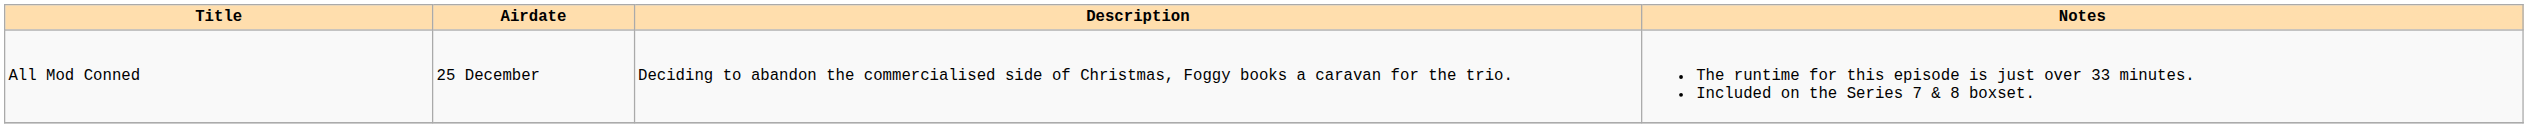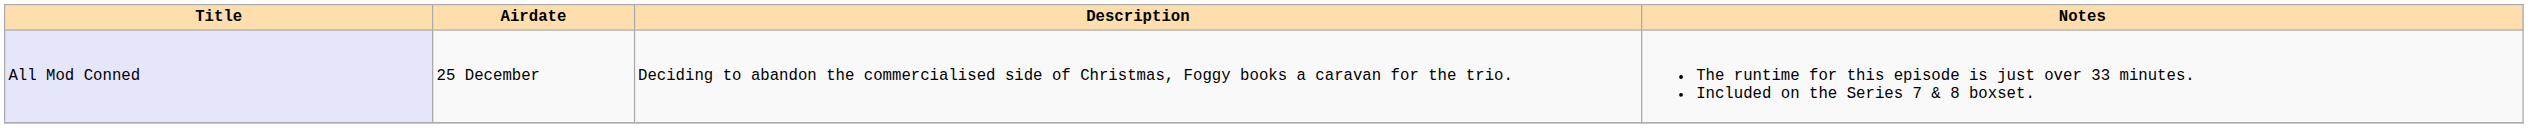(74, 76) no background -> (74, 76) lavender background
